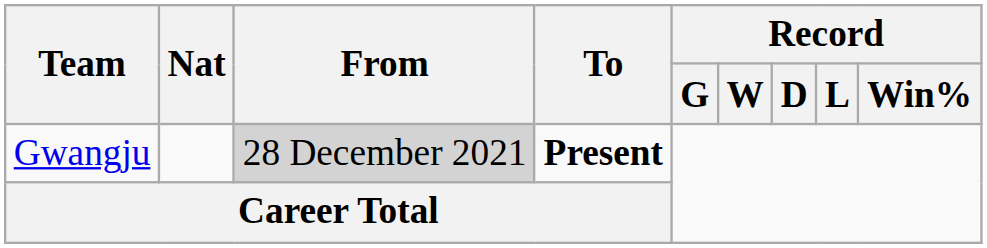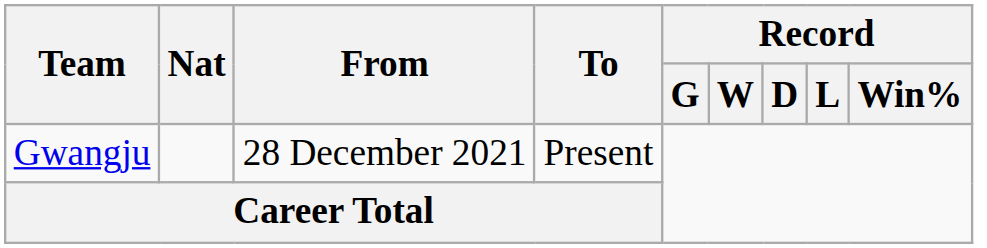(385, 152) lightgrey background -> (385, 152) no background
(603, 152) bold -> (598, 152) normal
